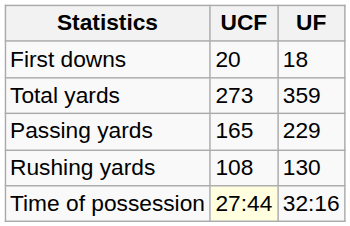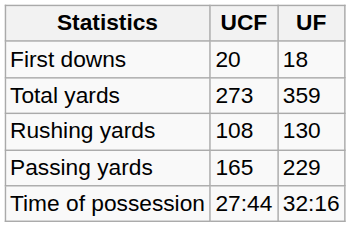rows swapped: (83, 167) <-> (81, 131)
(244, 203) lightyellow background -> (244, 203) no background
